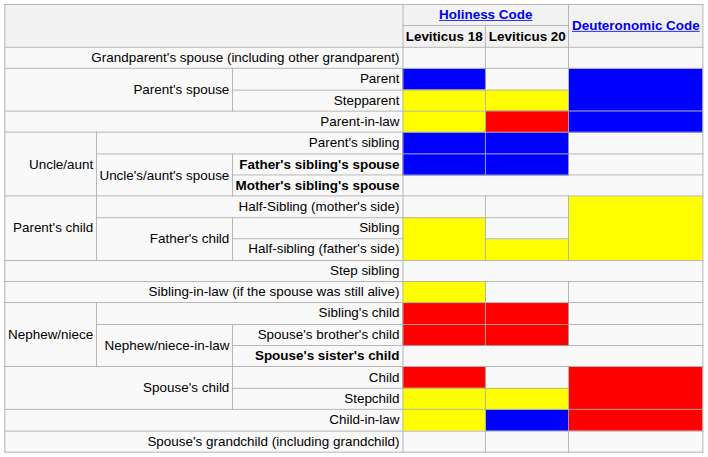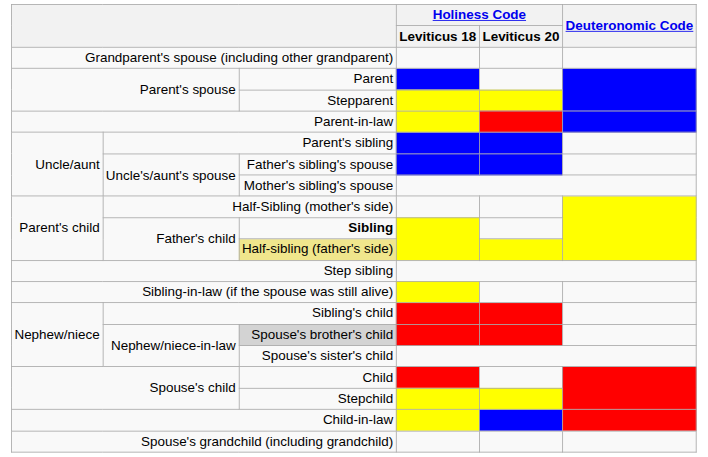(319, 164) bold -> (320, 164) normal
(318, 185) bold -> (318, 185) normal
(379, 228) normal -> (371, 228) bold
(324, 249) no background -> (318, 249) khaki background
(329, 334) no background -> (322, 334) lightgrey background
(327, 356) bold -> (327, 356) normal
